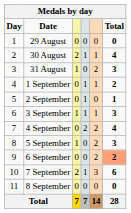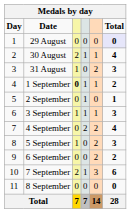(114, 40) no background -> (114, 40) lavender background
(77, 84) normal -> (77, 84) bold
(114, 157) lightsalmon background -> (114, 157) no background
